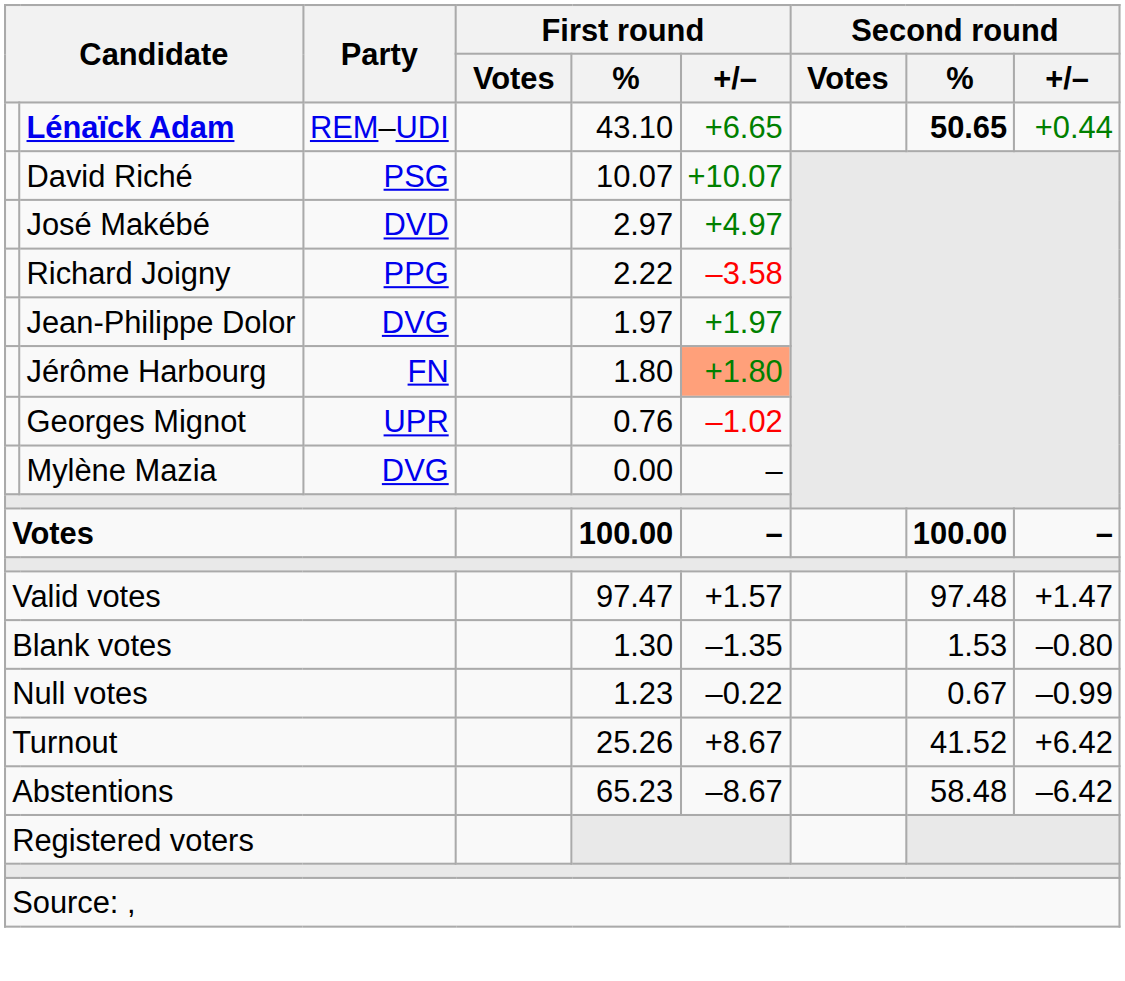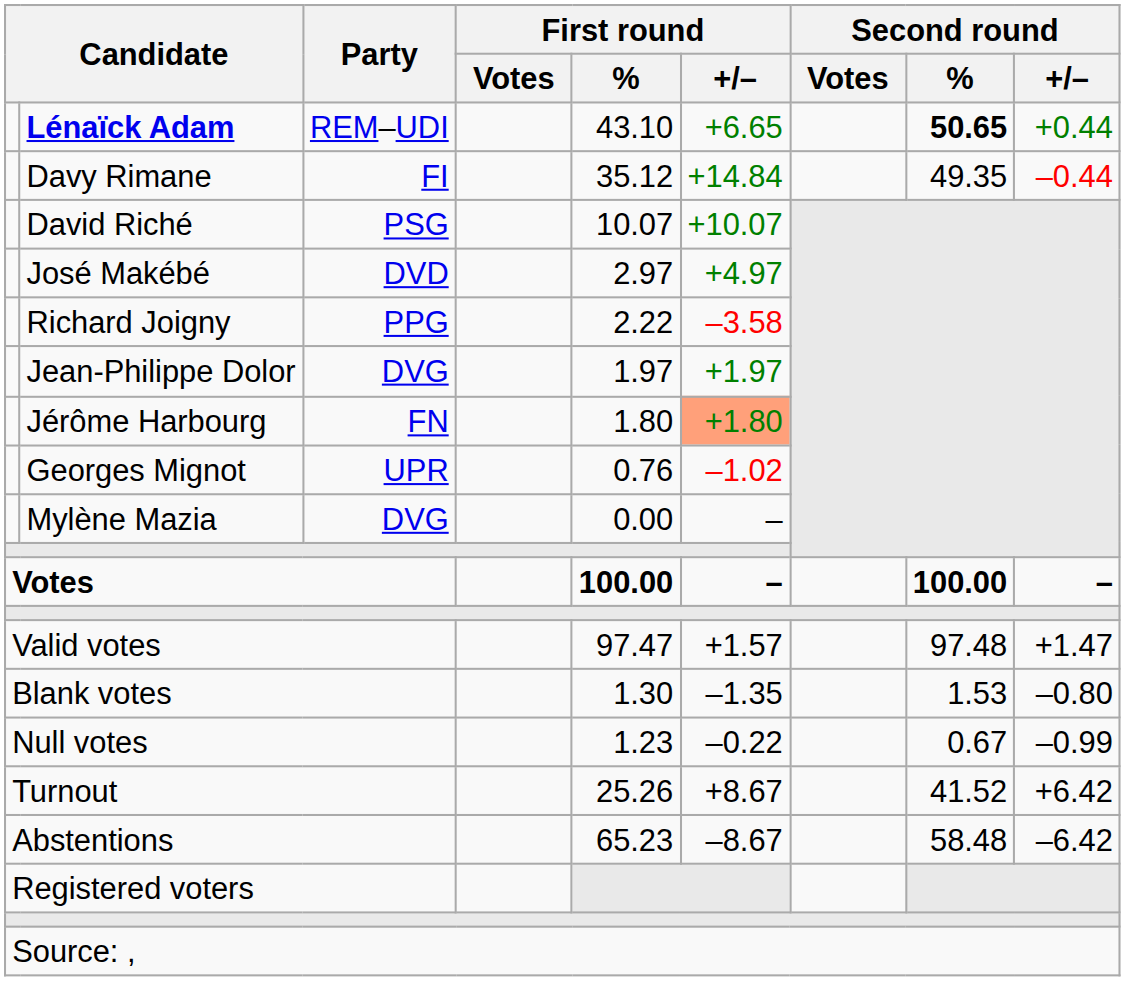+ row: (119, 176)
